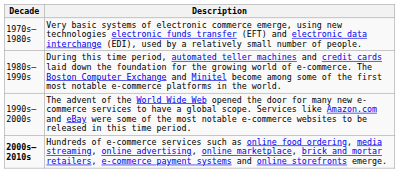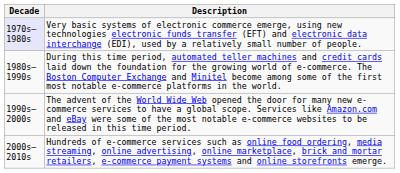(21, 34) no background -> (21, 34) lavender background
(21, 152) bold -> (21, 152) normal
